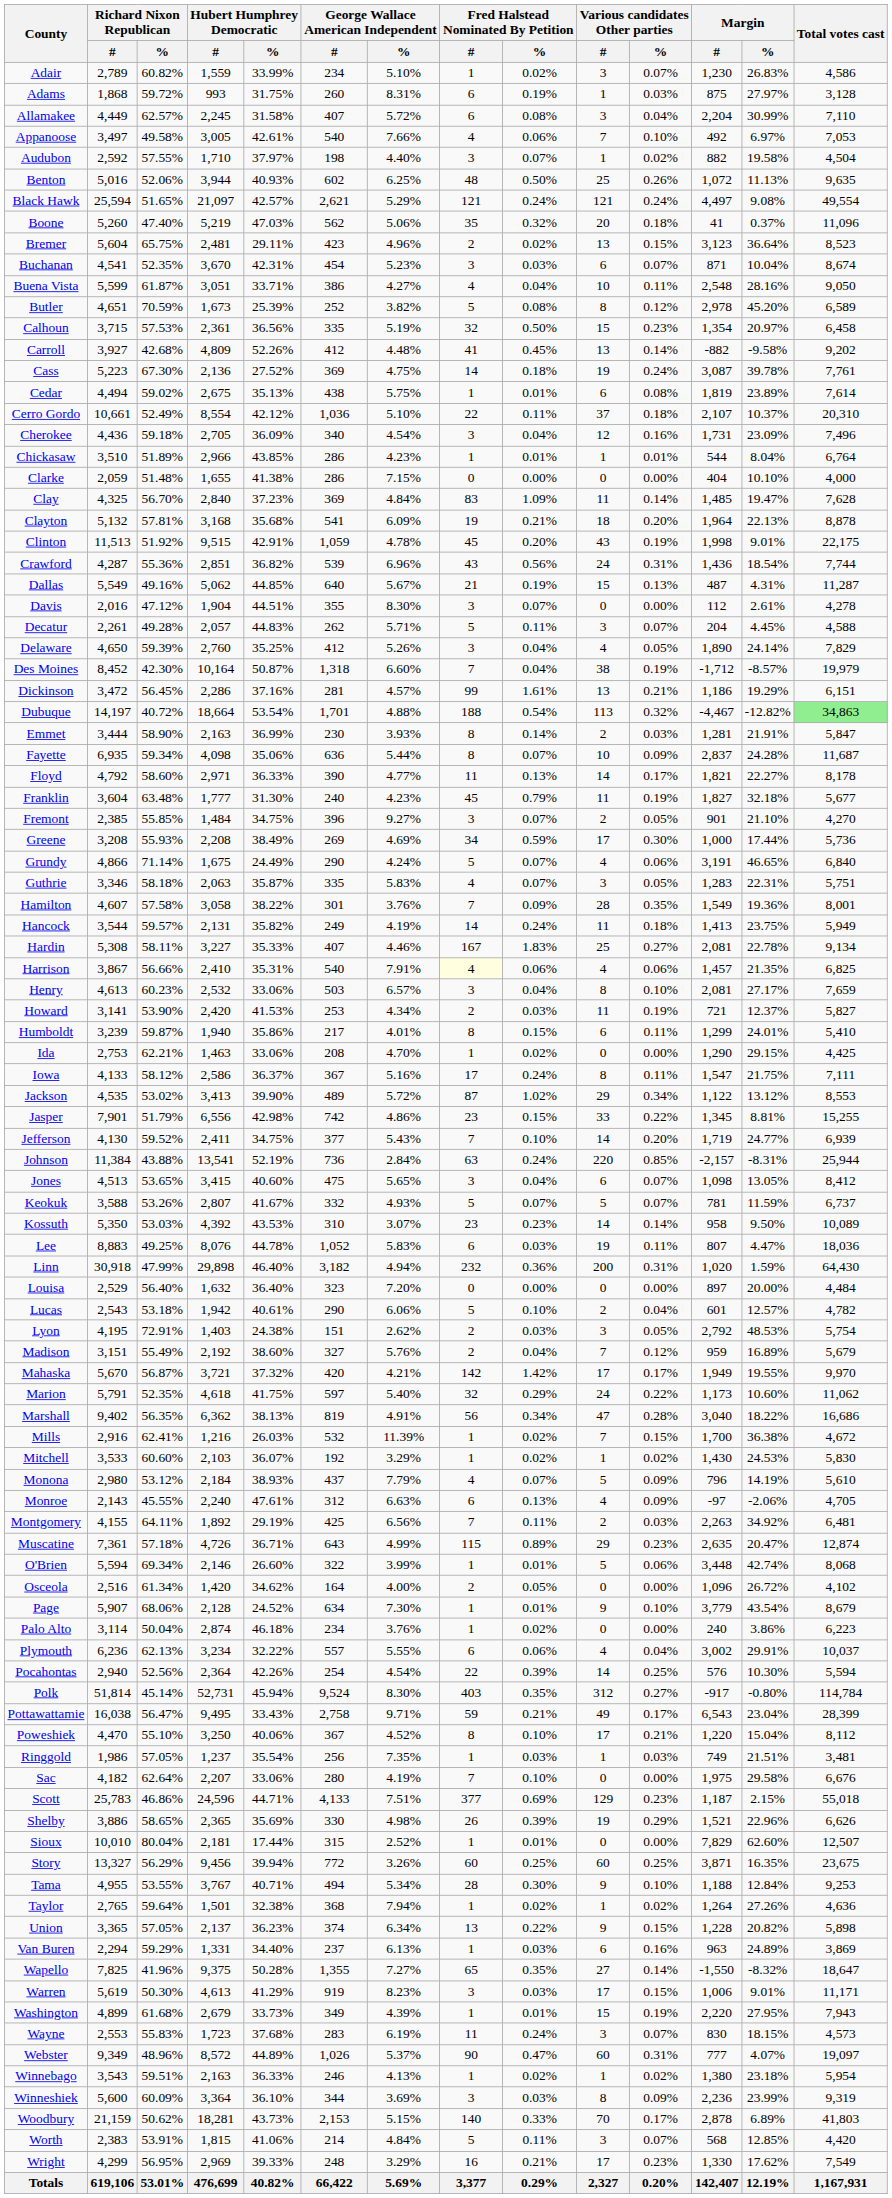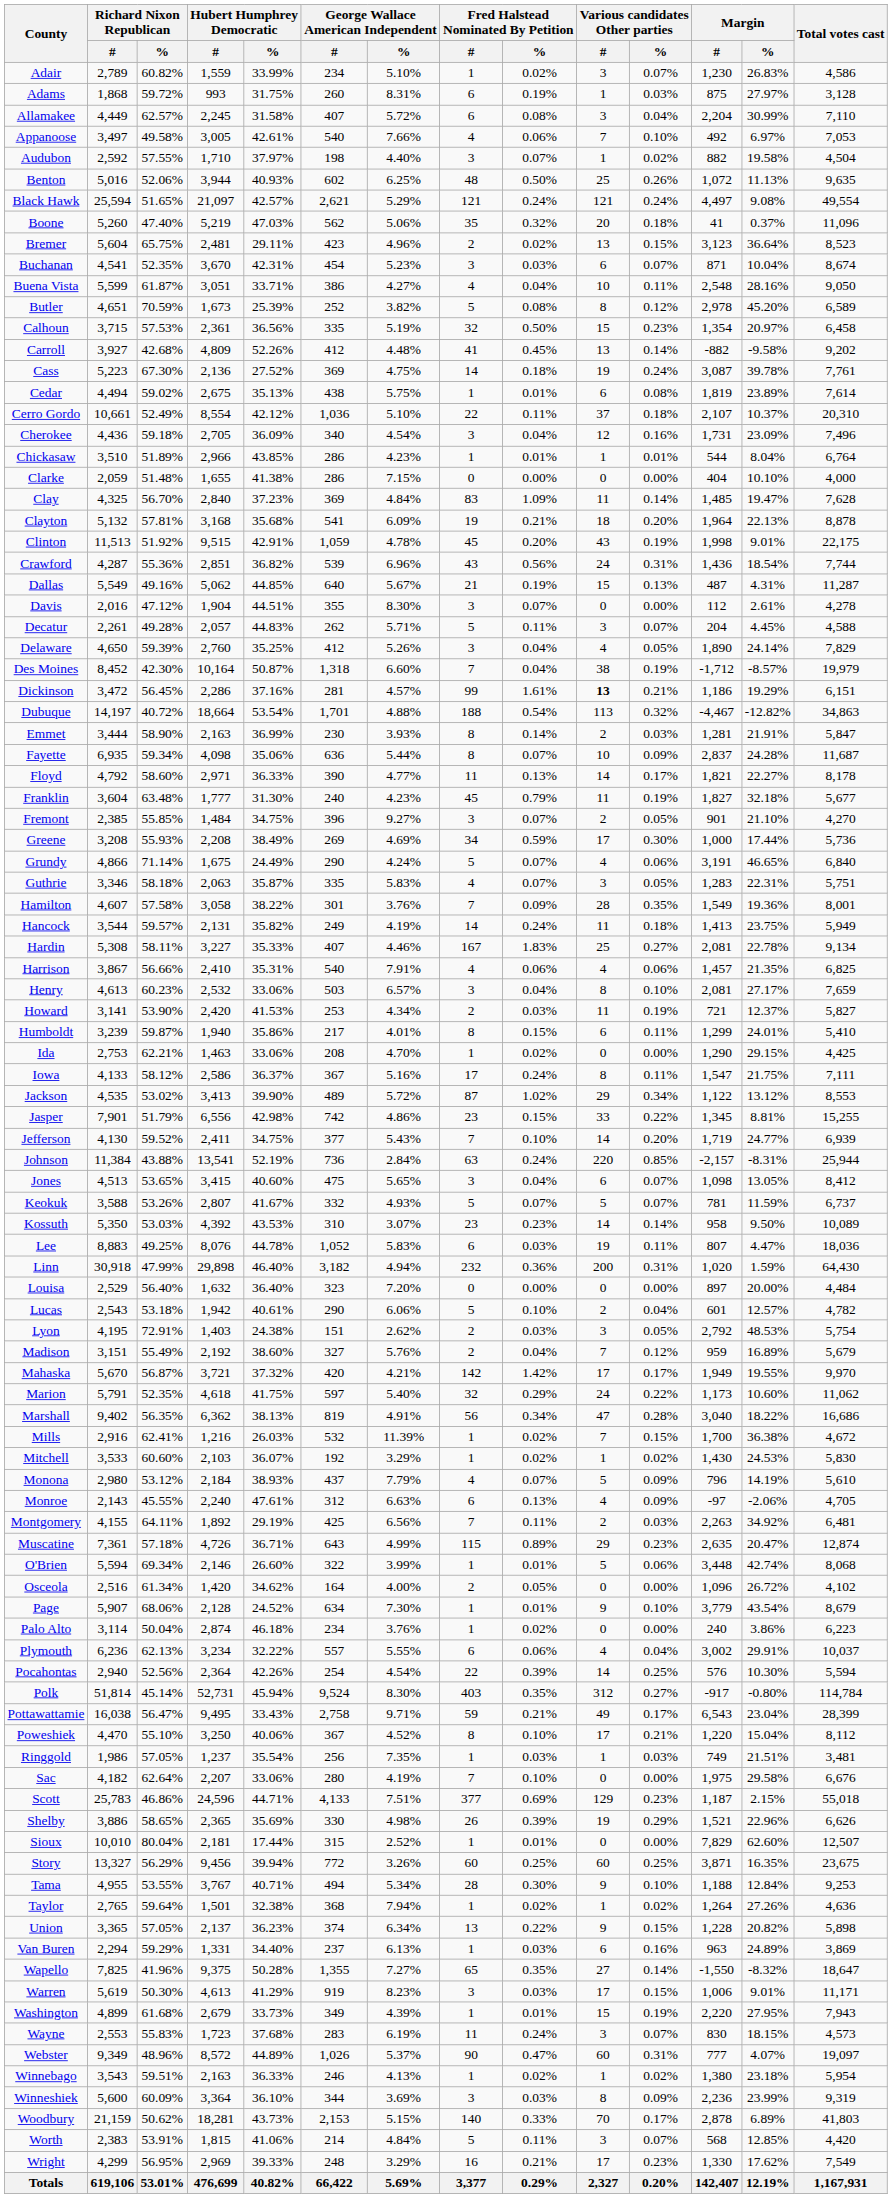(603, 691) normal -> (603, 691) bold
(841, 712) lightgreen background -> (841, 712) no background
(471, 968) lightyellow background -> (471, 968) no background
